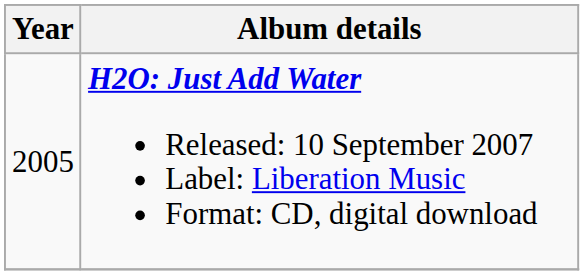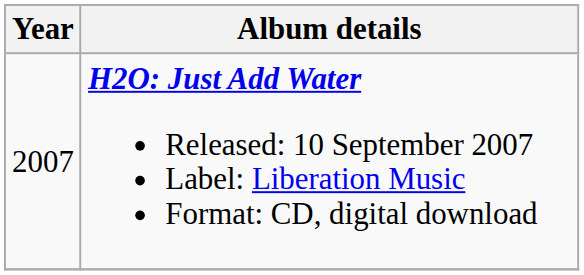(43, 160) 2005 -> (43, 160) 2007
